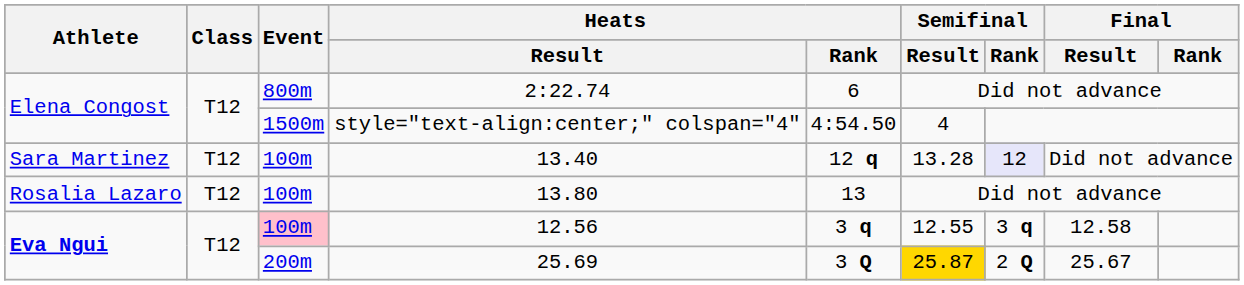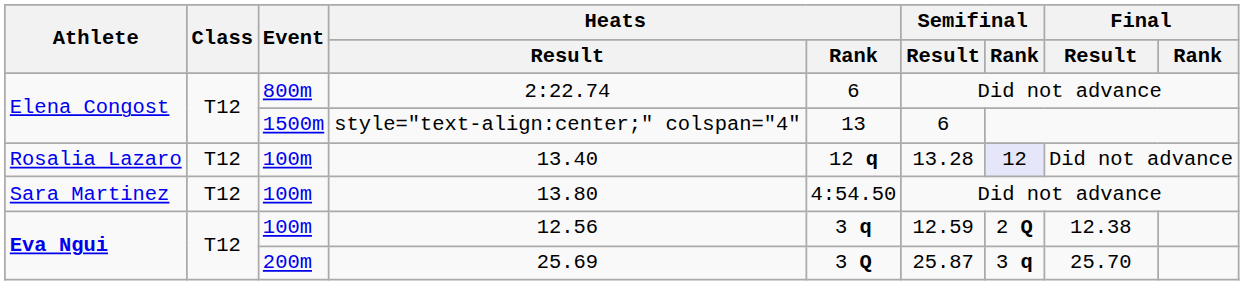(853, 125) 4:54.50 -> (853, 125) 13
(943, 125) 4 -> (943, 125) 6
(90, 159) Sara Martinez -> (96, 159) Rosalia Lazaro
(96, 194) Rosalia Lazaro -> (90, 194) Sara Martinez
(853, 194) 13 -> (853, 194) 4:54.50
(287, 228) pink background -> (287, 228) no background
(943, 228) 12.55 -> (943, 228) 12.59
(1014, 228) 3 q -> (1014, 228) 2 Q
(1101, 228) 12.58 -> (1101, 228) 12.38
(943, 263) gold background -> (943, 263) no background
(1014, 263) 2 Q -> (1014, 263) 3 q
(1101, 263) 25.67 -> (1101, 263) 25.70
